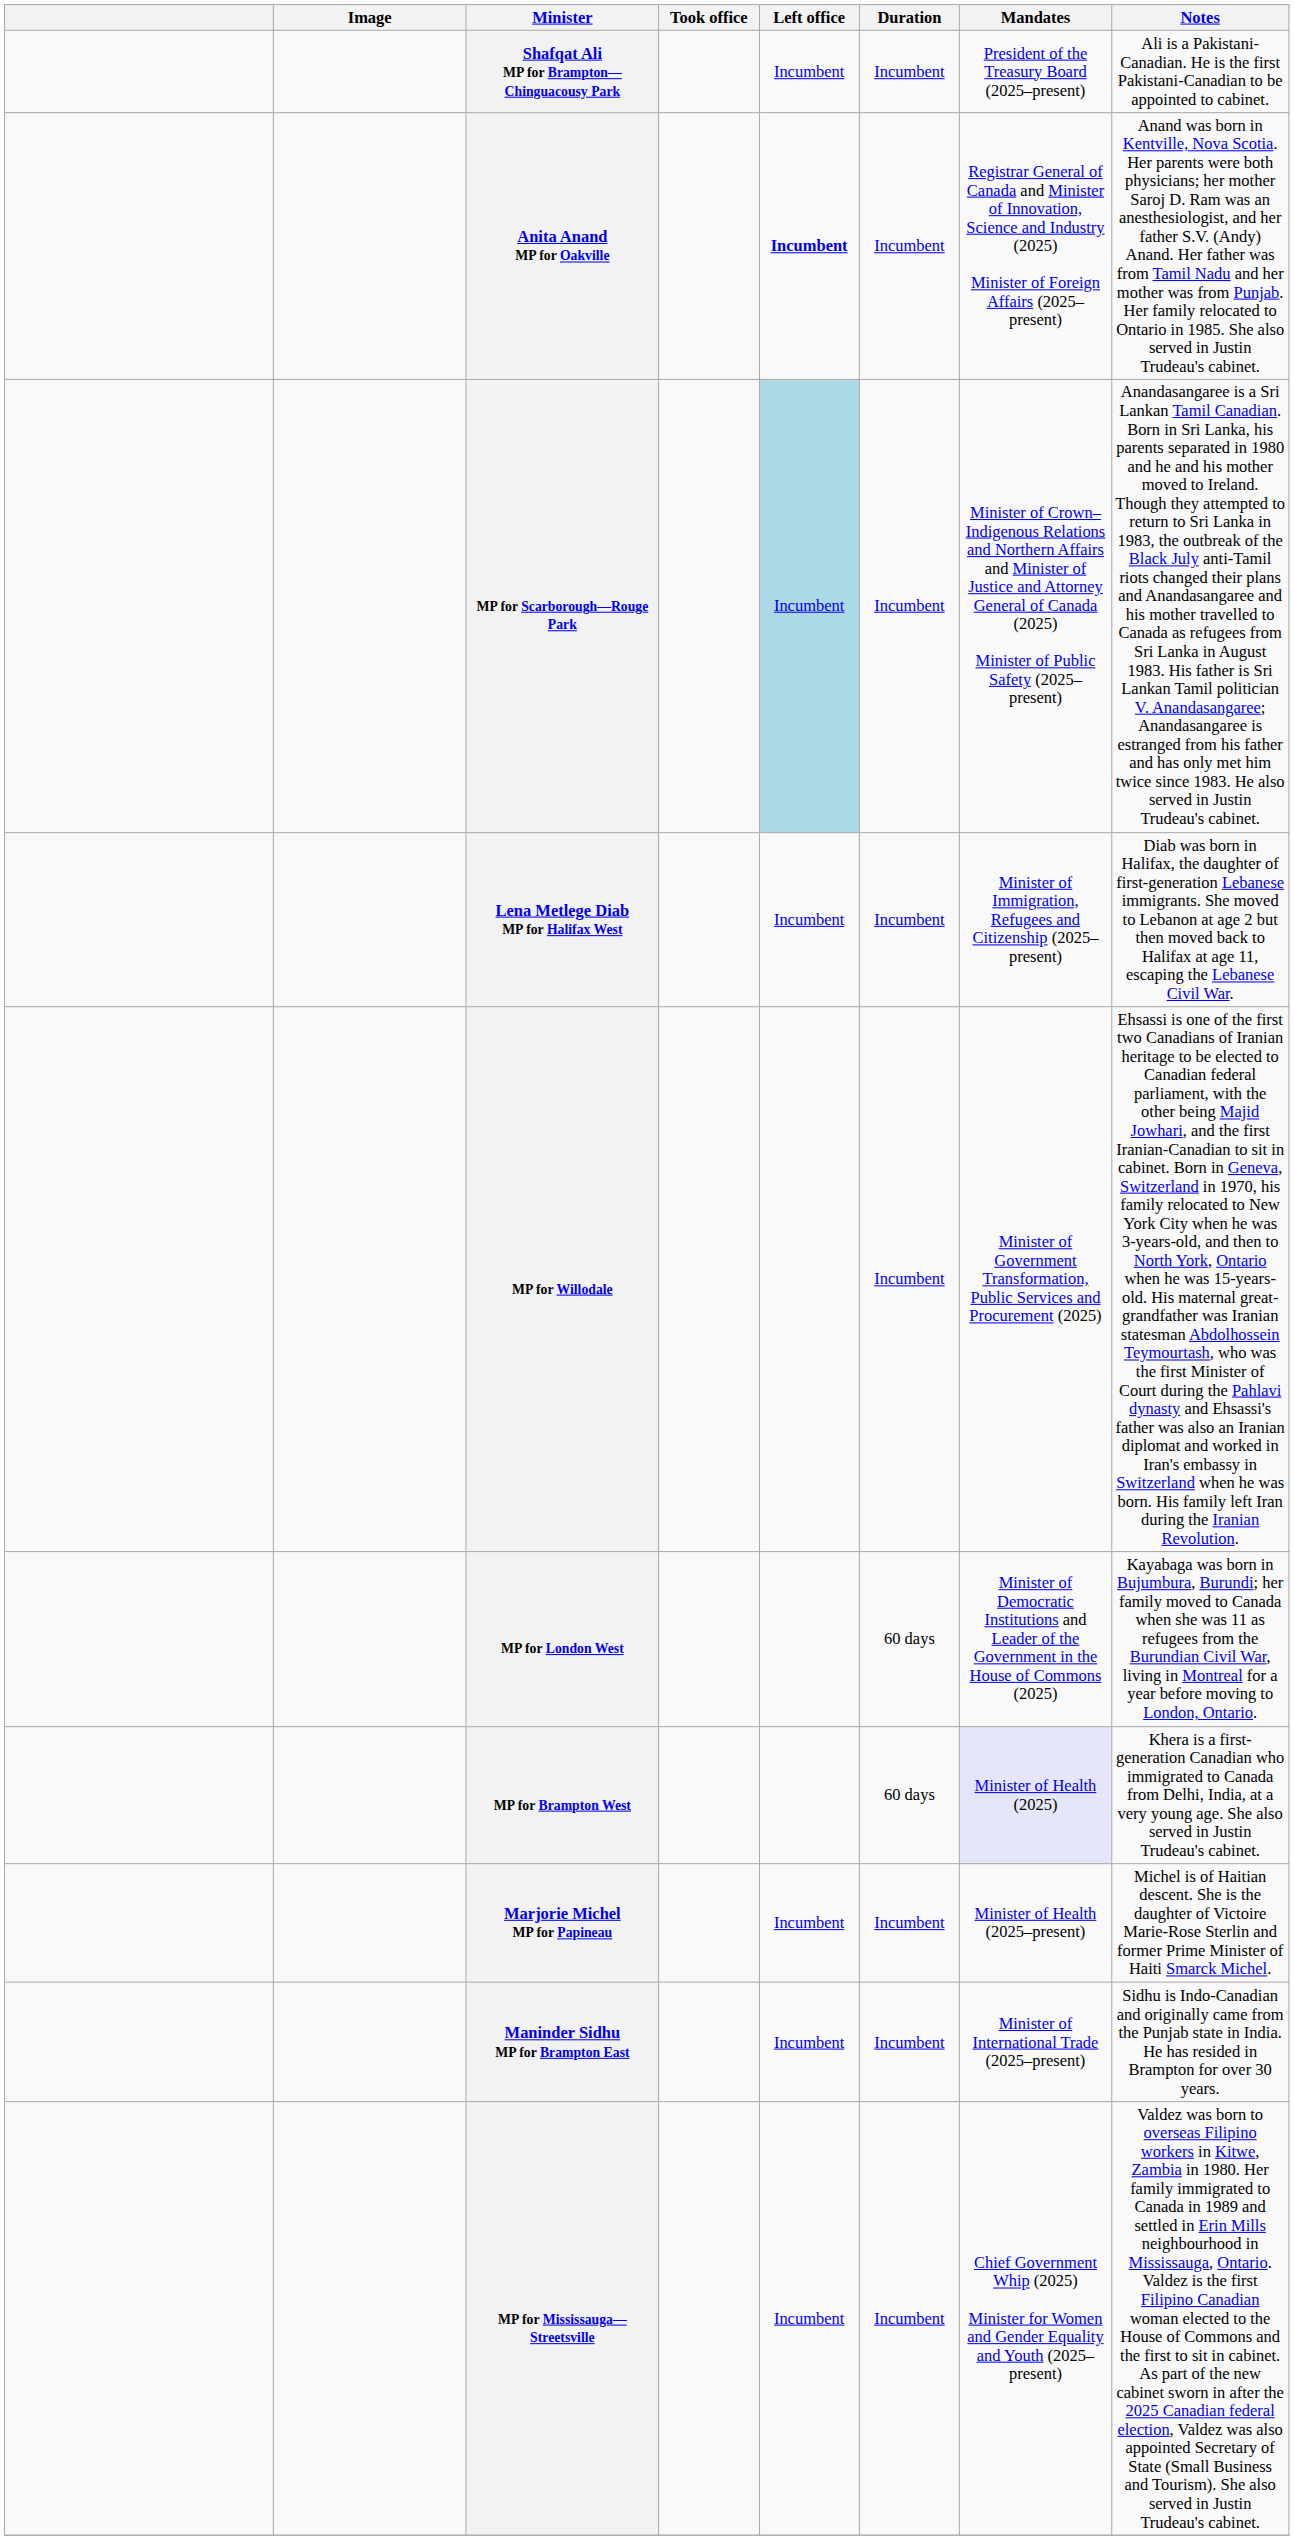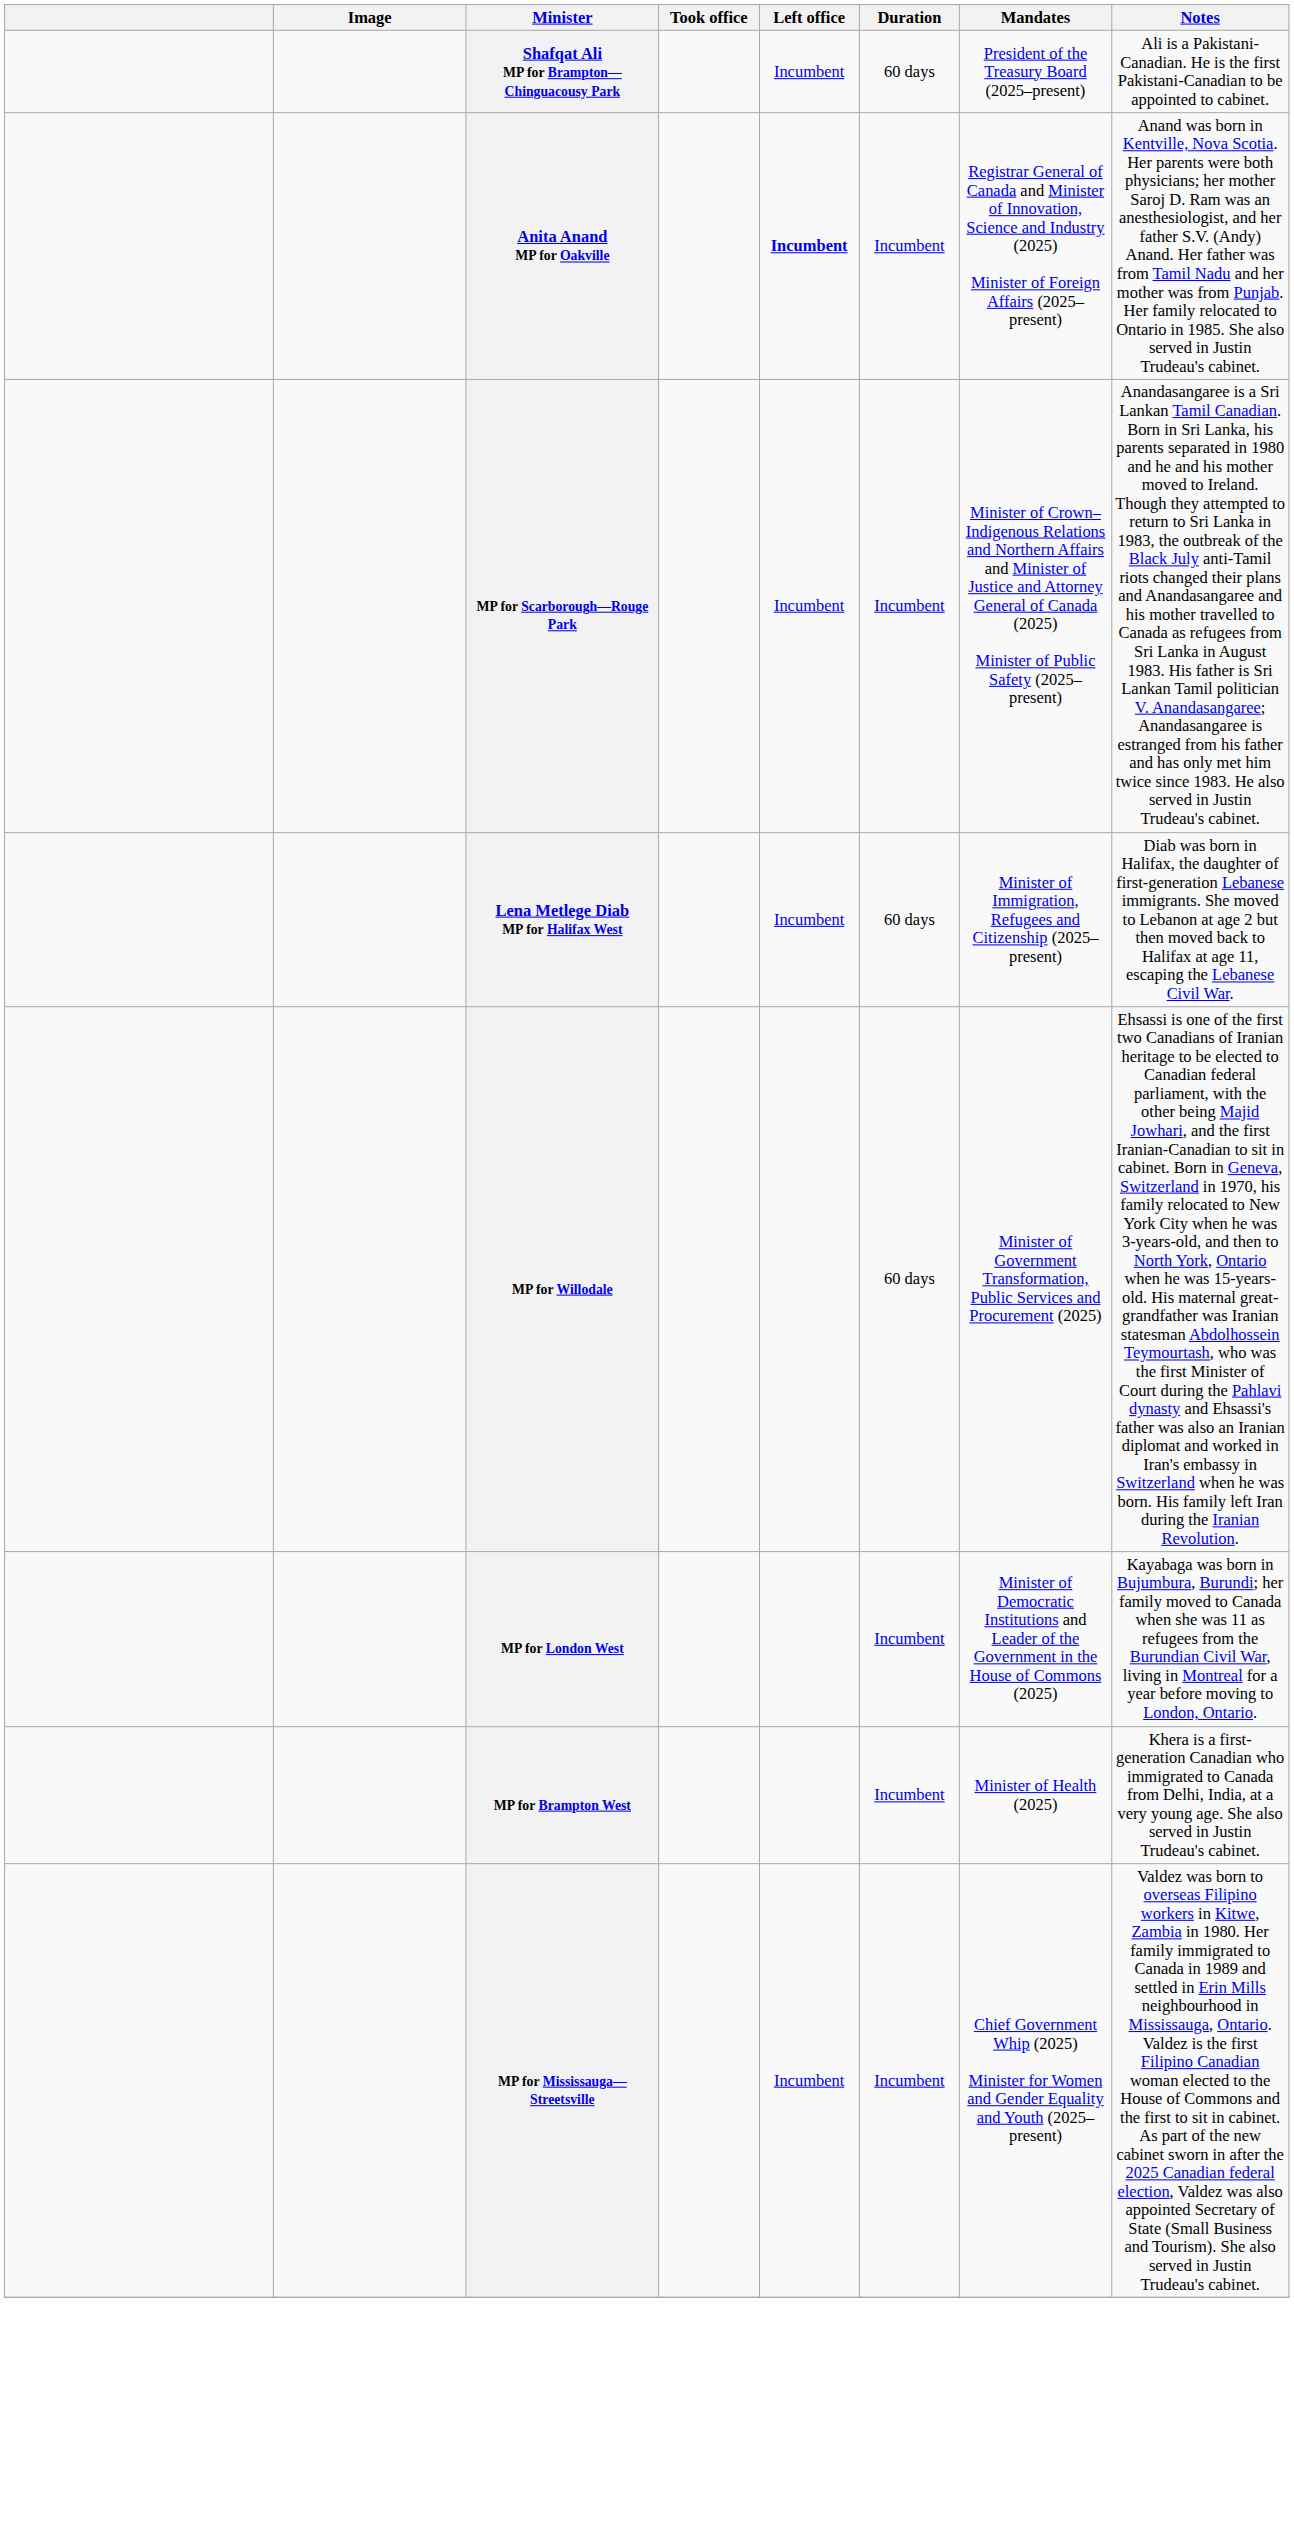(909, 71) Incumbent -> (909, 71) 60 days
(809, 605) lightblue background -> (809, 605) no background
(909, 919) Incumbent -> (909, 919) 60 days
(909, 1279) Incumbent -> (909, 1279) 60 days
(909, 1639) 60 days -> (909, 1639) Incumbent
(909, 1794) 60 days -> (909, 1794) Incumbent
(1035, 1794) lavender background -> (1035, 1794) no background
- row: (562, 1923)
- row: (562, 2041)
